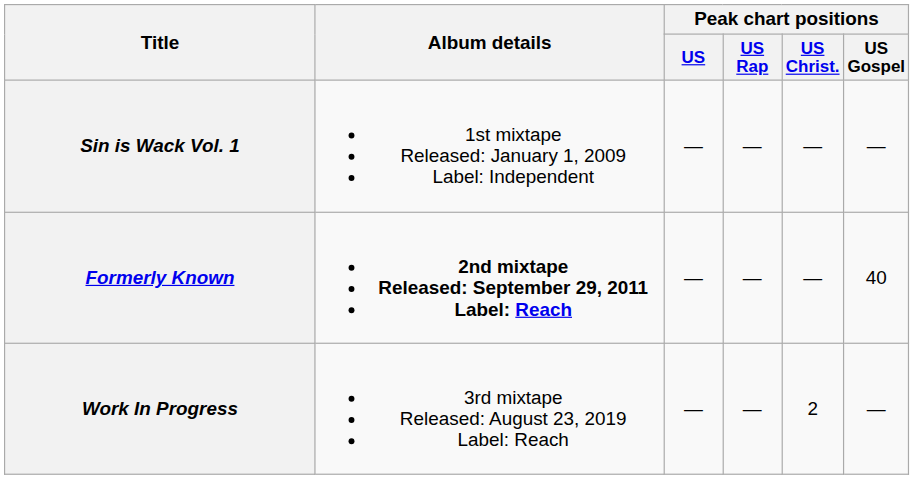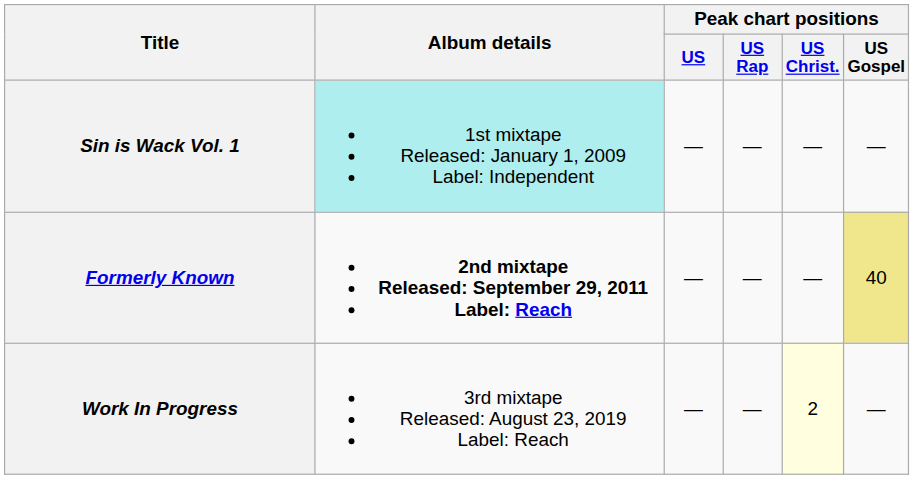(490, 157) no background -> (490, 157) paleturquoise background
(876, 277) no background -> (876, 277) khaki background
(813, 408) no background -> (813, 408) lightyellow background
